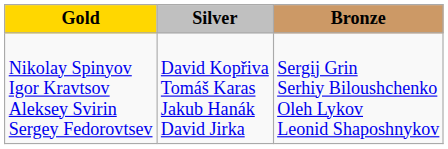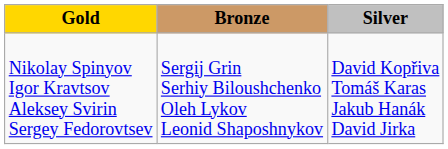columns swapped: (215, 18) <-> (358, 18)
